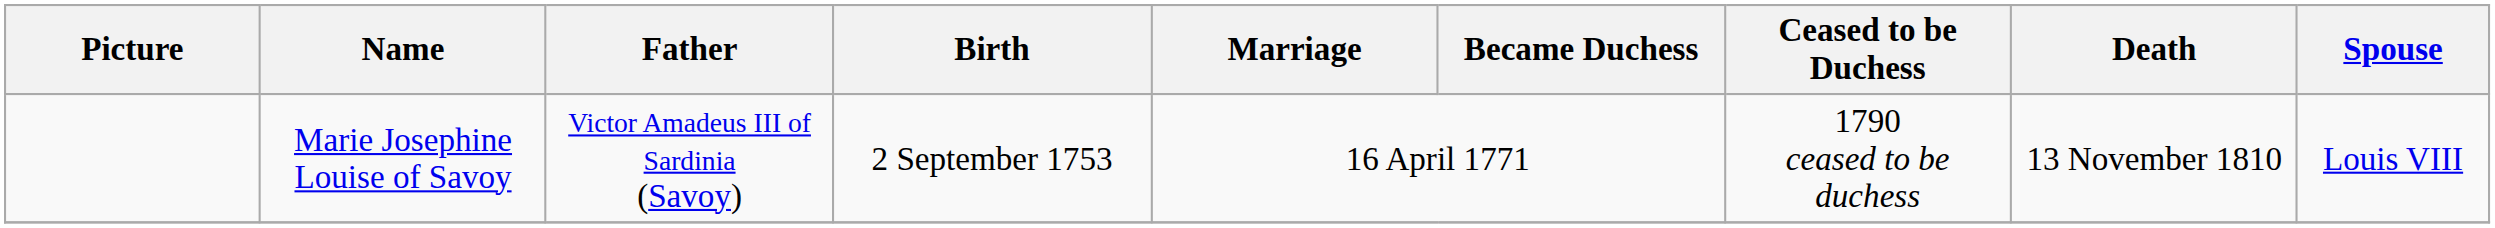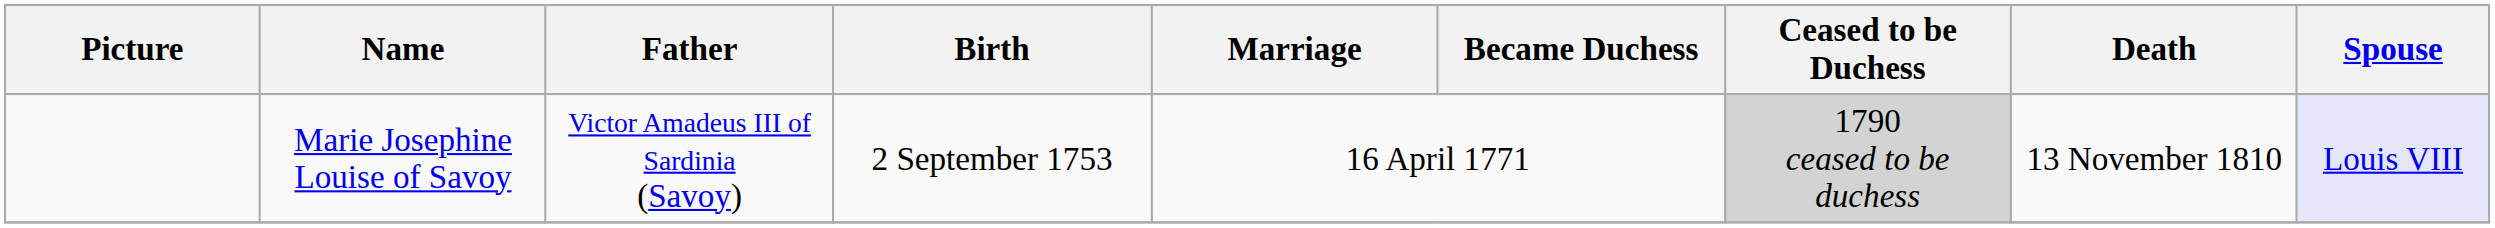(1868, 157) no background -> (1868, 157) lightgrey background
(2393, 157) no background -> (2393, 157) lavender background
